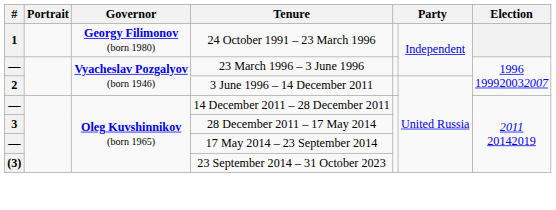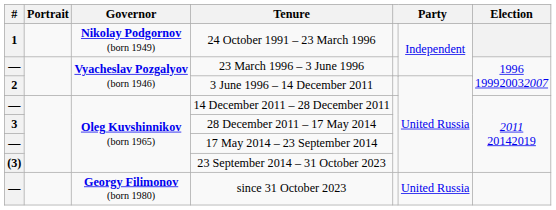(131, 40) Georgy Filimonov (born 1980) -> (131, 40) Nikolay Podgornov (born 1949)
+ row: (14, 188)
